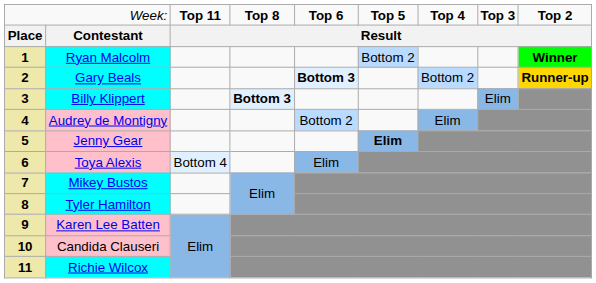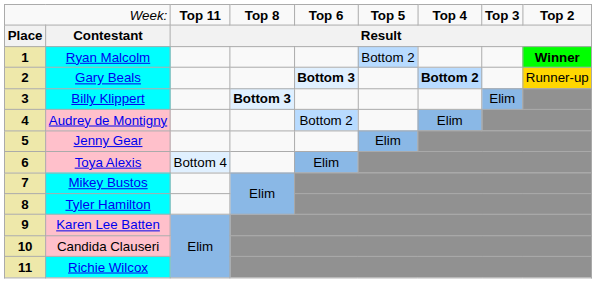(448, 78) normal -> (450, 78) bold
(555, 78) bold -> (557, 78) normal
(388, 141) bold -> (388, 141) normal
